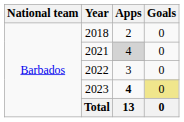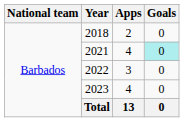(128, 51) lightgrey background -> (128, 51) no background
(162, 51) no background -> (162, 51) paleturquoise background
(128, 88) bold -> (128, 88) normal
(162, 88) khaki background -> (162, 88) no background
